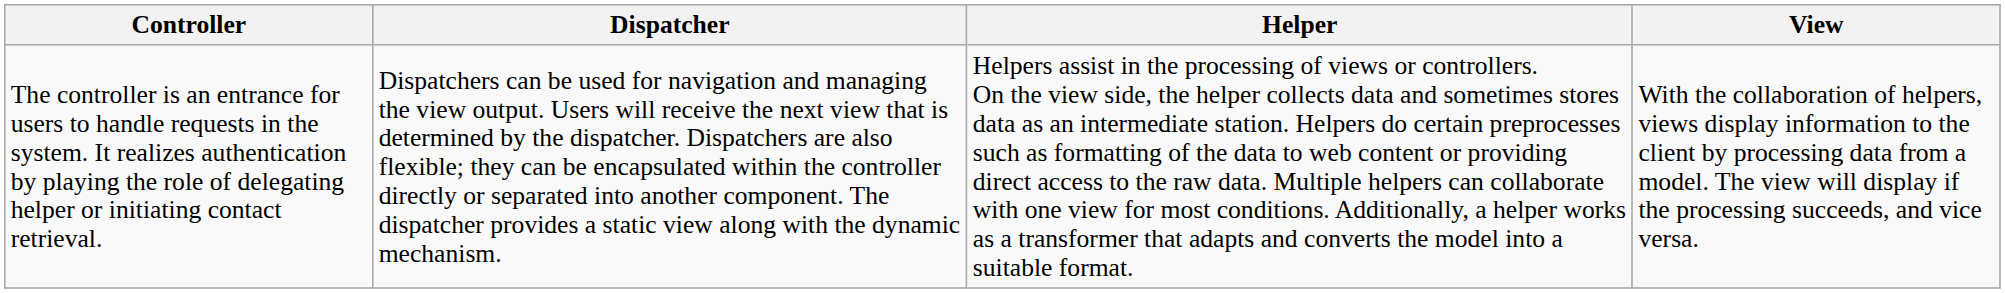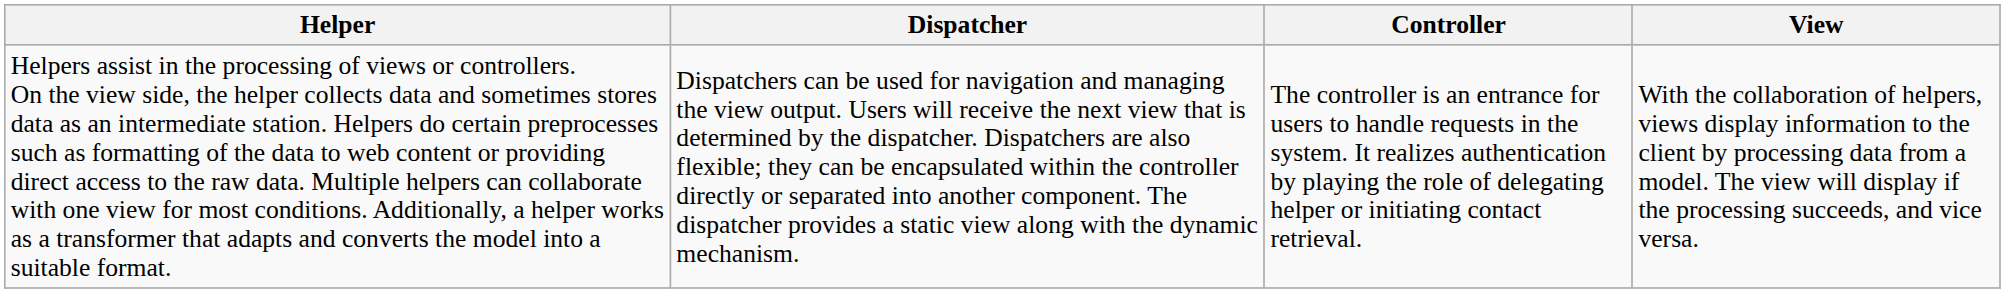columns swapped: (189, 24) <-> (1300, 24)
